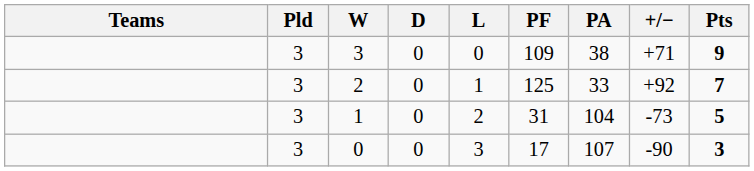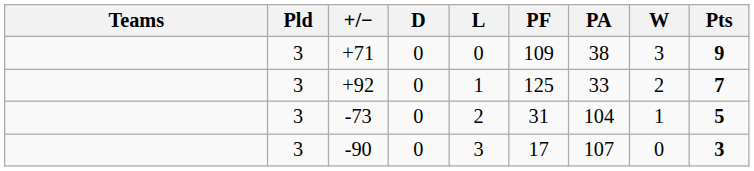columns swapped: (358, 20) <-> (659, 20)
